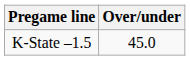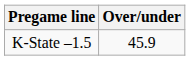(142, 42) 45.0 -> (142, 42) 45.9
